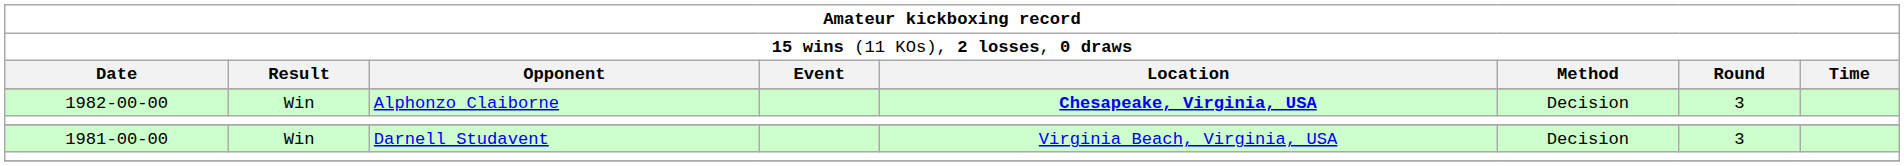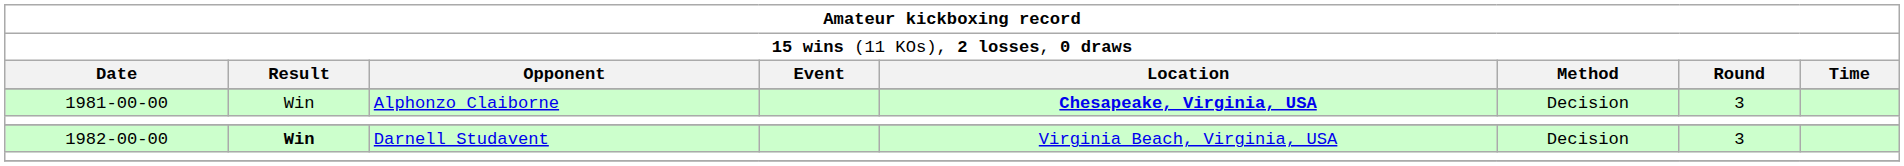(117, 103) 1982-00-00 -> (117, 103) 1981-00-00
(117, 139) 1981-00-00 -> (117, 139) 1982-00-00
(299, 139) normal -> (299, 139) bold
